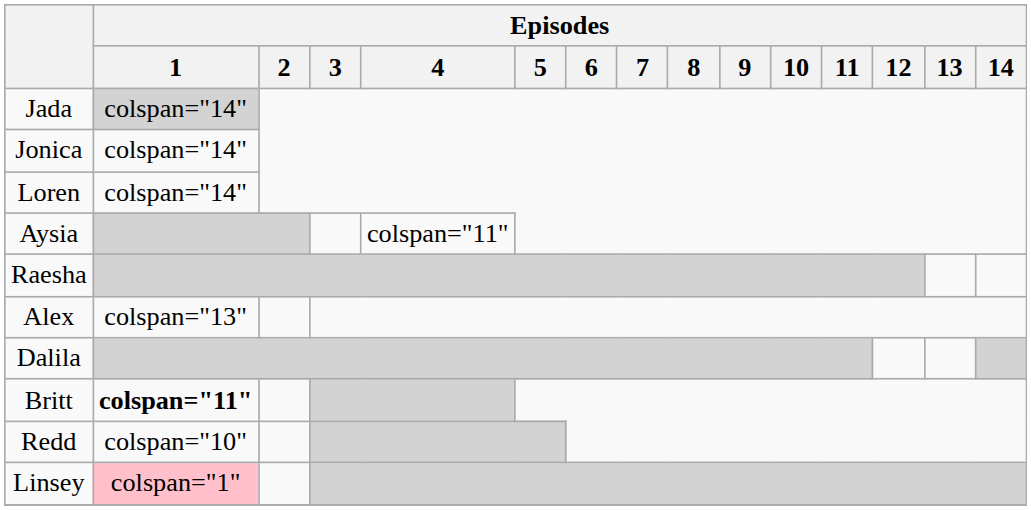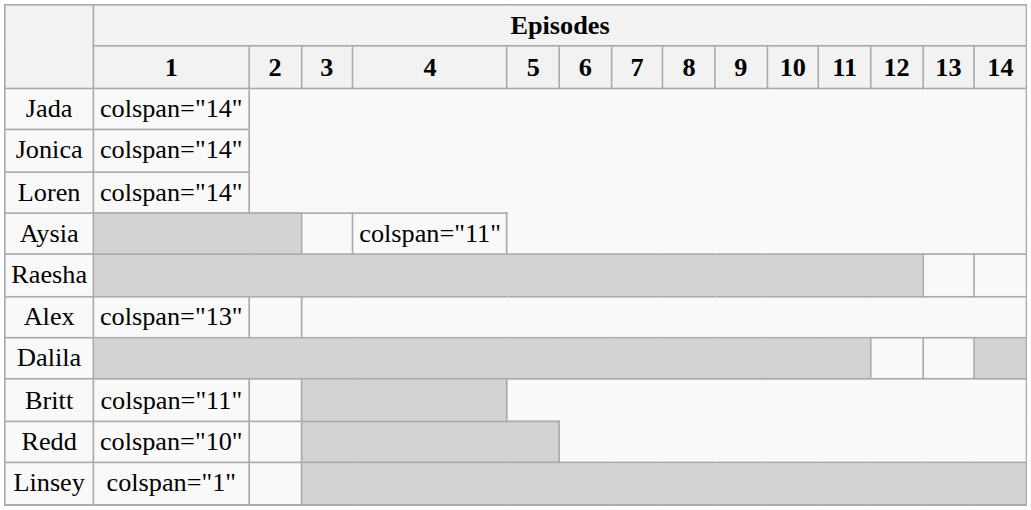(176, 108) lightgrey background -> (171, 108) no background
(176, 399) bold -> (171, 399) normal
(176, 483) pink background -> (171, 483) no background
